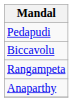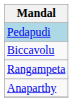(29, 32) no background -> (29, 32) lightblue background
